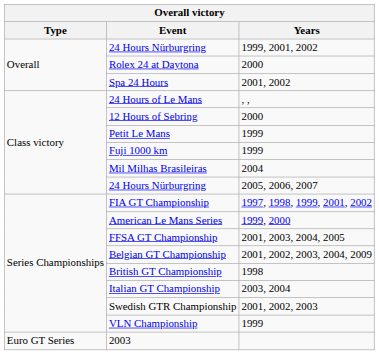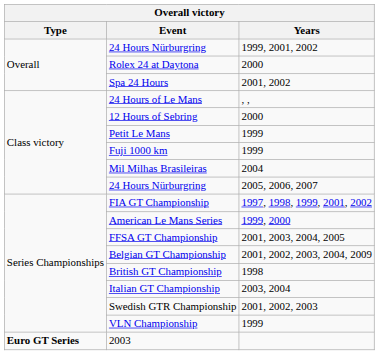(41, 340) normal -> (43, 340) bold
